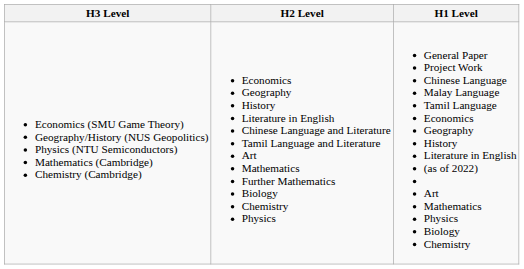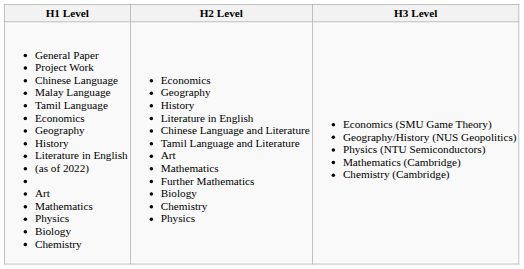columns swapped: (456, 13) <-> (108, 13)
